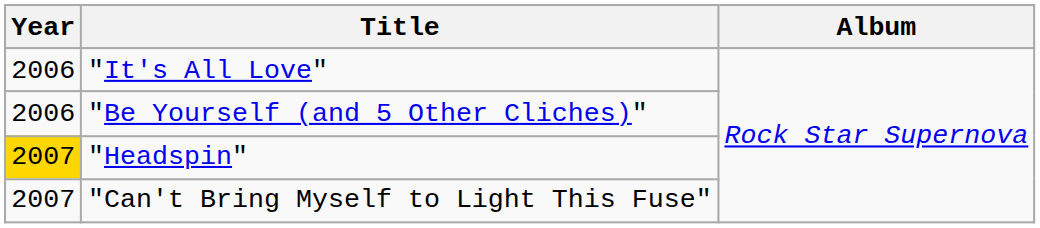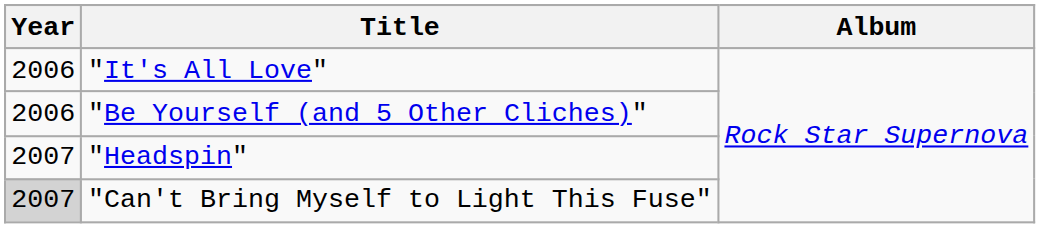(43, 157) gold background -> (43, 157) no background
(43, 200) no background -> (43, 200) lightgrey background
